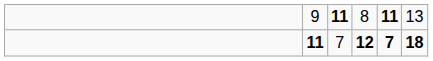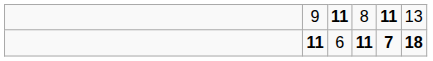(340, 42) 7 -> (340, 42) 6
(365, 42) 12 -> (364, 42) 11
